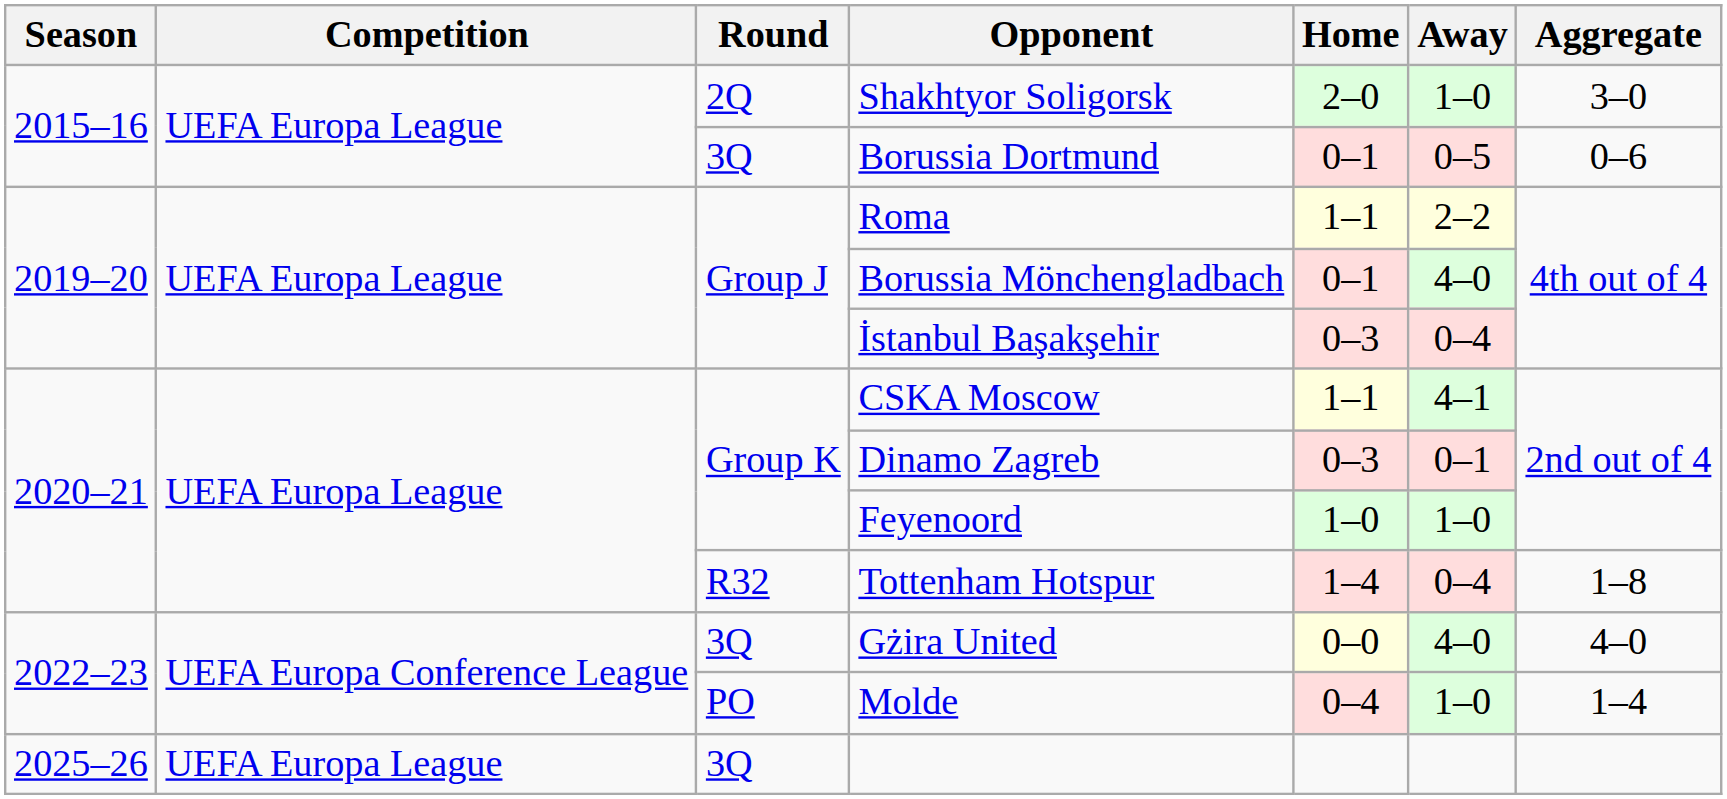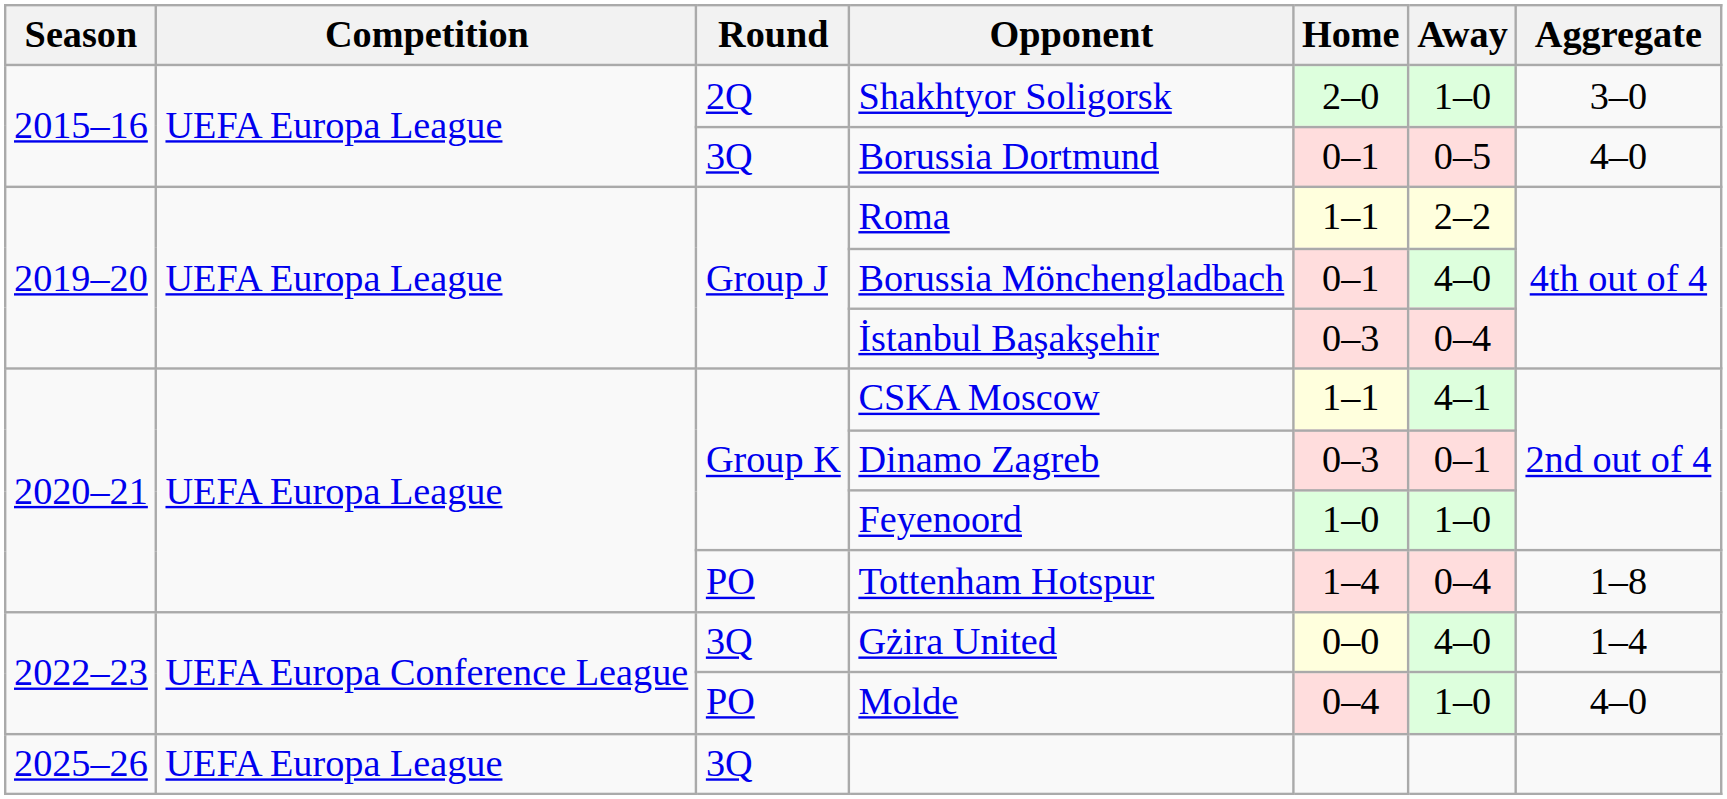(1618, 156) 0–6 -> (1618, 156) 4–0
(738, 580) R32 -> (730, 580) PO
(1618, 641) 4–0 -> (1618, 641) 1–4
(1618, 701) 1–4 -> (1618, 701) 4–0
